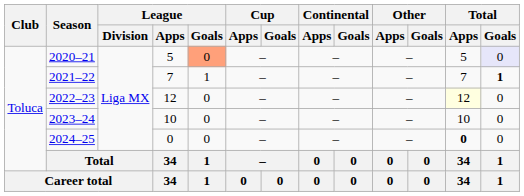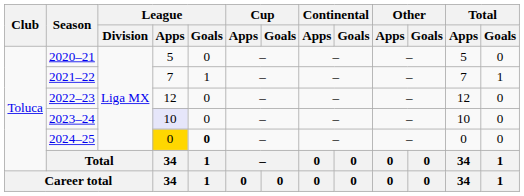(207, 56) lightsalmon background -> (207, 56) no background
(500, 56) lavender background -> (500, 56) no background
(500, 77) bold -> (500, 77) normal
(463, 98) lightyellow background -> (463, 98) no background
(170, 118) no background -> (170, 118) lavender background
(170, 139) no background -> (170, 139) gold background
(207, 139) normal -> (207, 139) bold
(463, 139) bold -> (463, 139) normal
